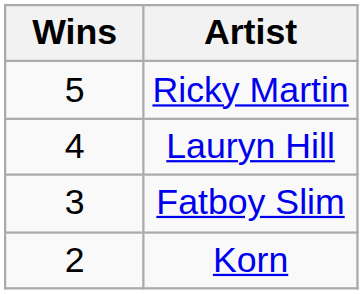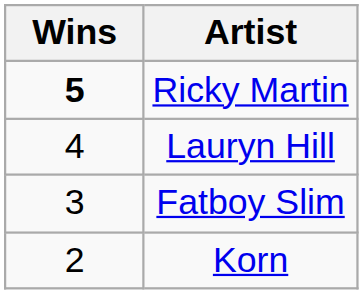(75, 89) normal -> (75, 89) bold
